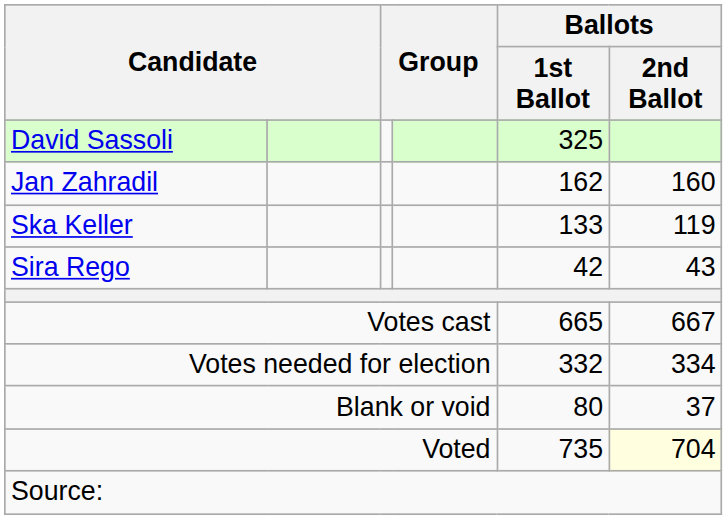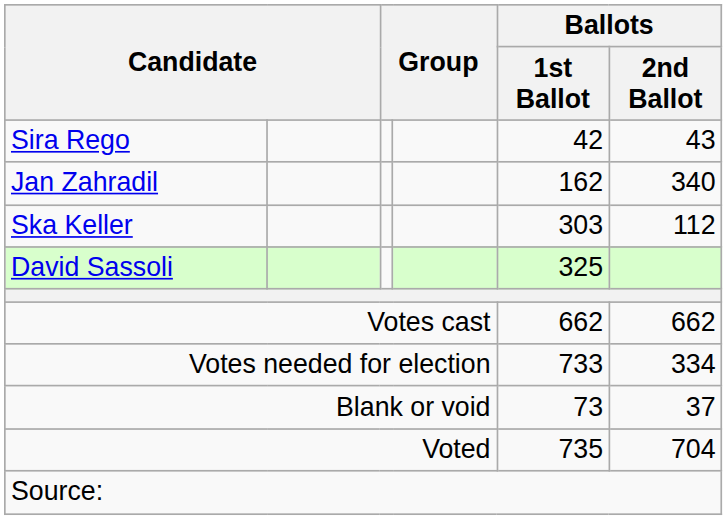rows swapped: (92, 140) <-> (70, 267)
(693, 182) 160 -> (693, 182) 340
(581, 225) 133 -> (581, 225) 303
(694, 225) 119 -> (694, 225) 112
(581, 322) 665 -> (581, 322) 662
(693, 322) 667 -> (693, 322) 662
(581, 364) 332 -> (581, 364) 733
(588, 407) 80 -> (588, 407) 73
(693, 449) lightyellow background -> (693, 449) no background
